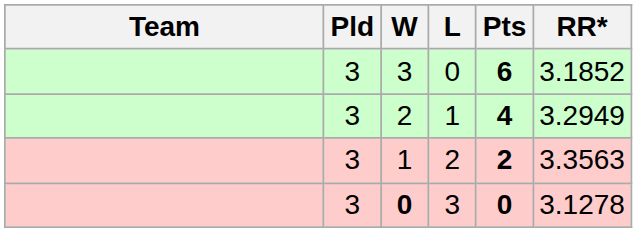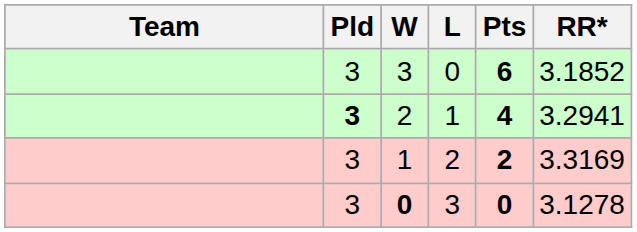(352, 115) normal -> (352, 115) bold
(582, 115) 3.2949 -> (582, 115) 3.2941
(582, 159) 3.3563 -> (582, 159) 3.3169
